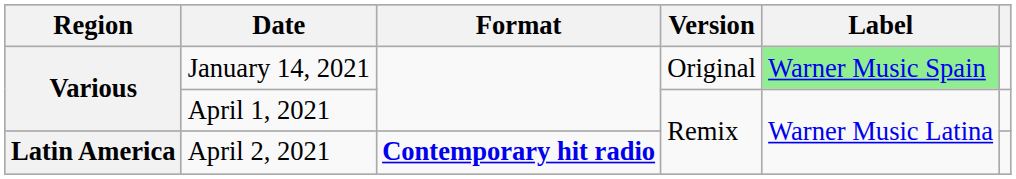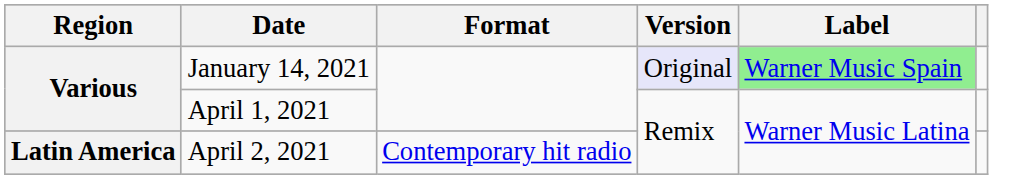(712, 67) no background -> (688, 67) lavender background
(519, 151) bold -> (507, 151) normal
